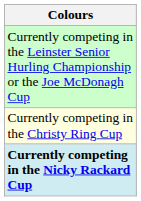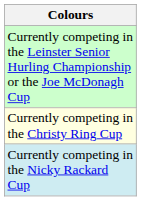(69, 169) bold -> (70, 169) normal
